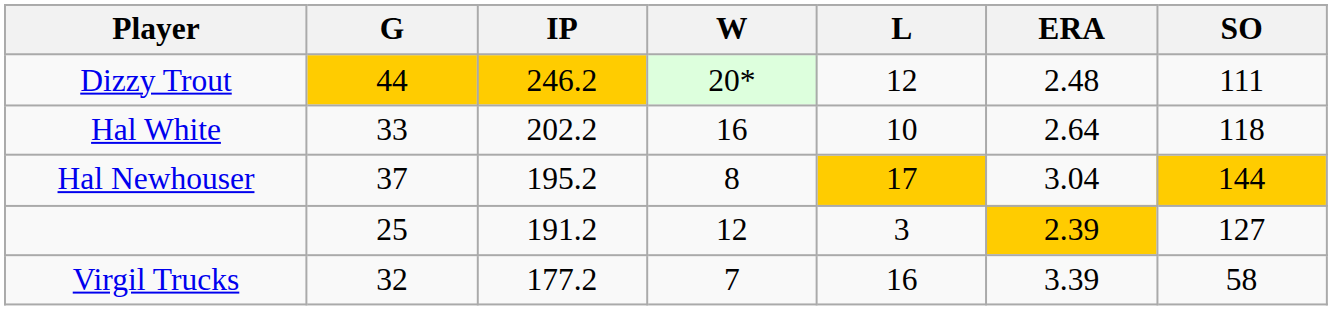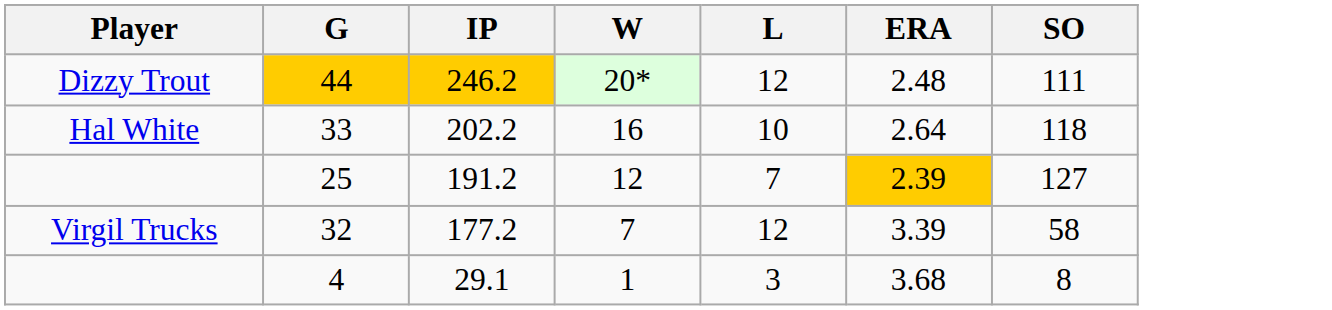- row: (392, 179)
(902, 229) 3 -> (773, 179) 7
(902, 279) 16 -> (773, 229) 12
+ row: (336, 279)
